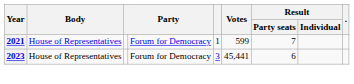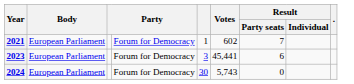(75, 42) House of Representatives -> (67, 42) European Parliament
(242, 42) 599 -> (230, 42) 602
(75, 57) House of Representatives -> (67, 57) European Parliament
+ row: (16, 72)
